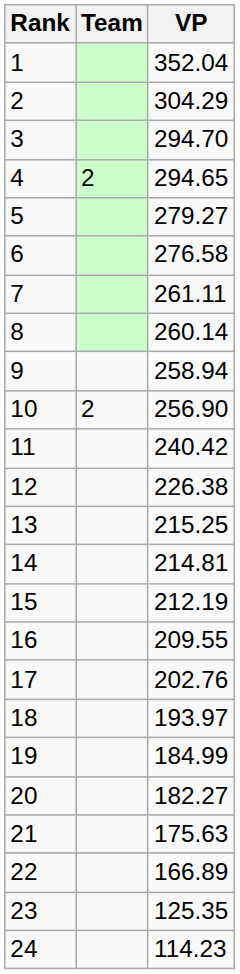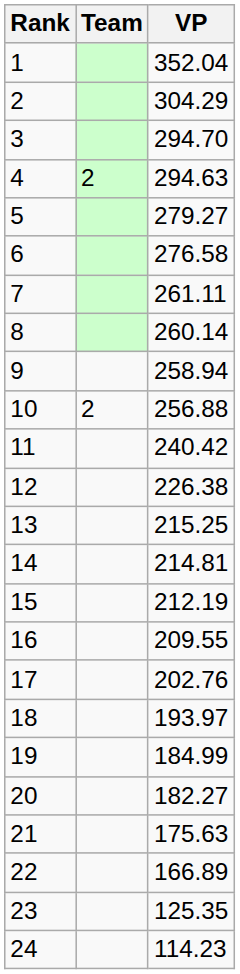(191, 178) 294.65 -> (191, 178) 294.63
(191, 409) 256.90 -> (191, 409) 256.88
